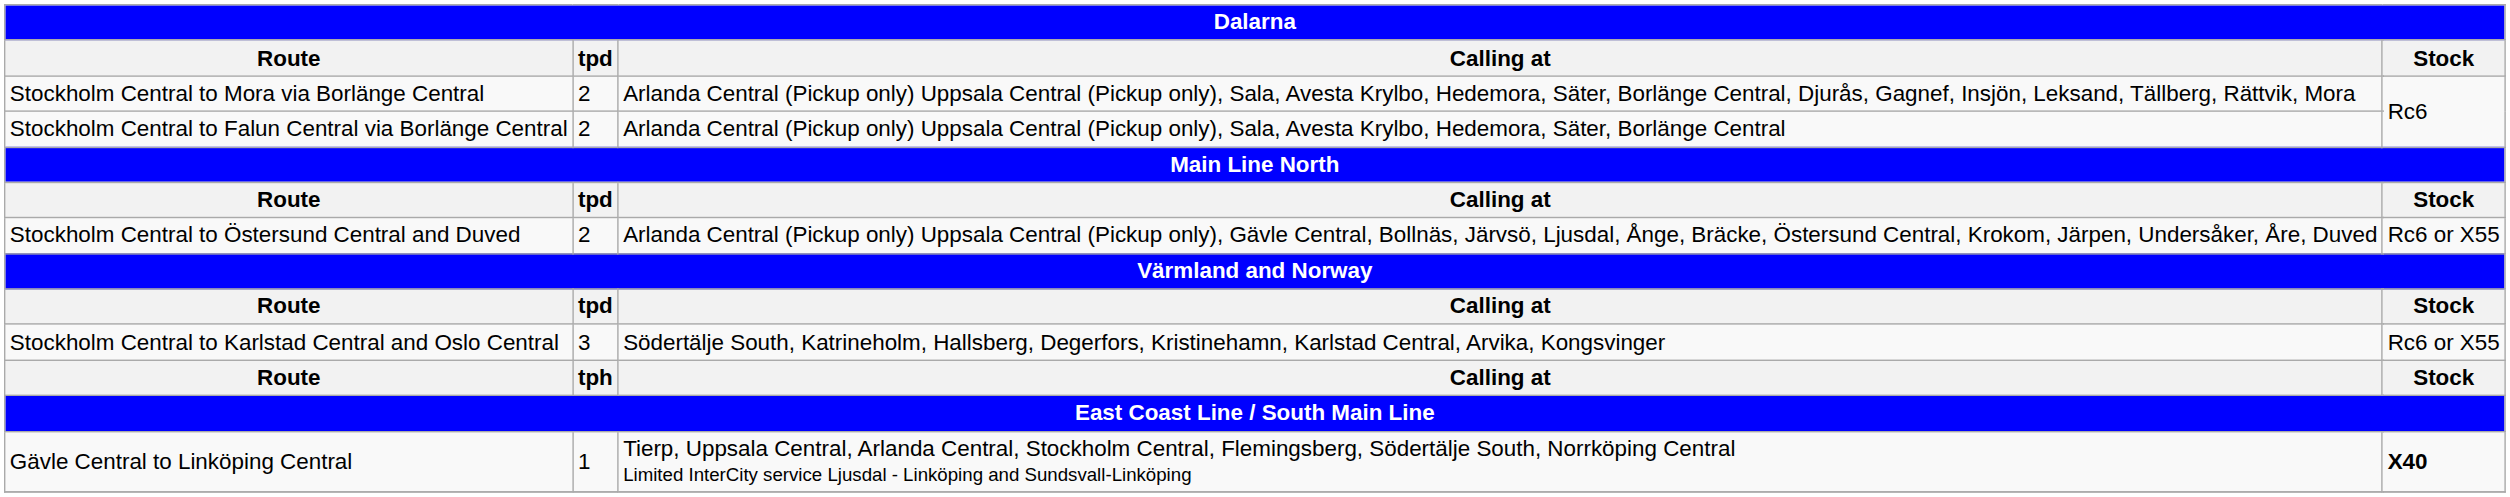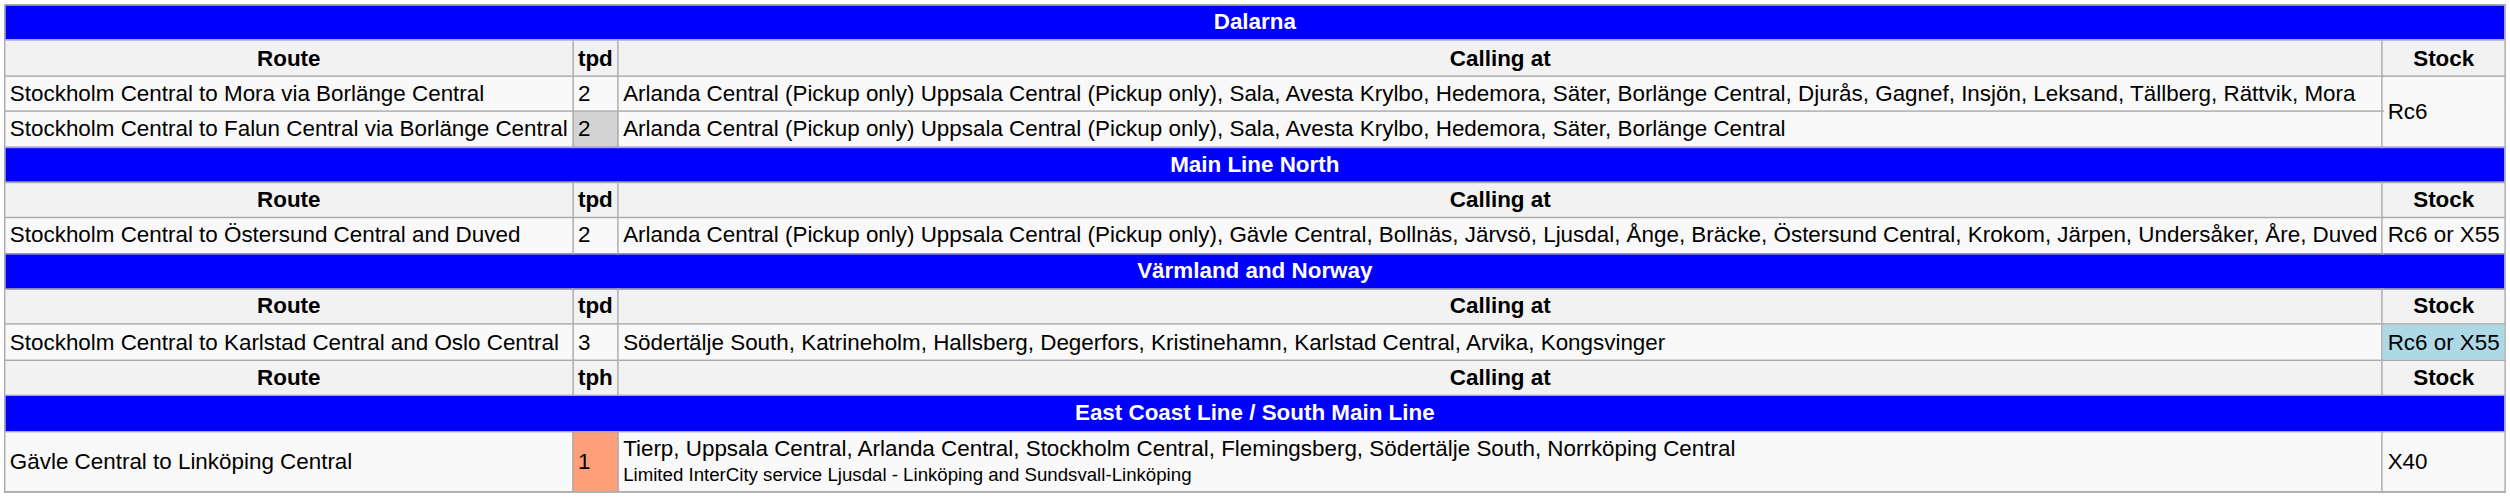(584, 128) no background -> (584, 128) lightgrey background
(2444, 341) no background -> (2444, 341) lightblue background
(584, 461) no background -> (584, 461) lightsalmon background
(2408, 461) bold -> (2408, 461) normal
